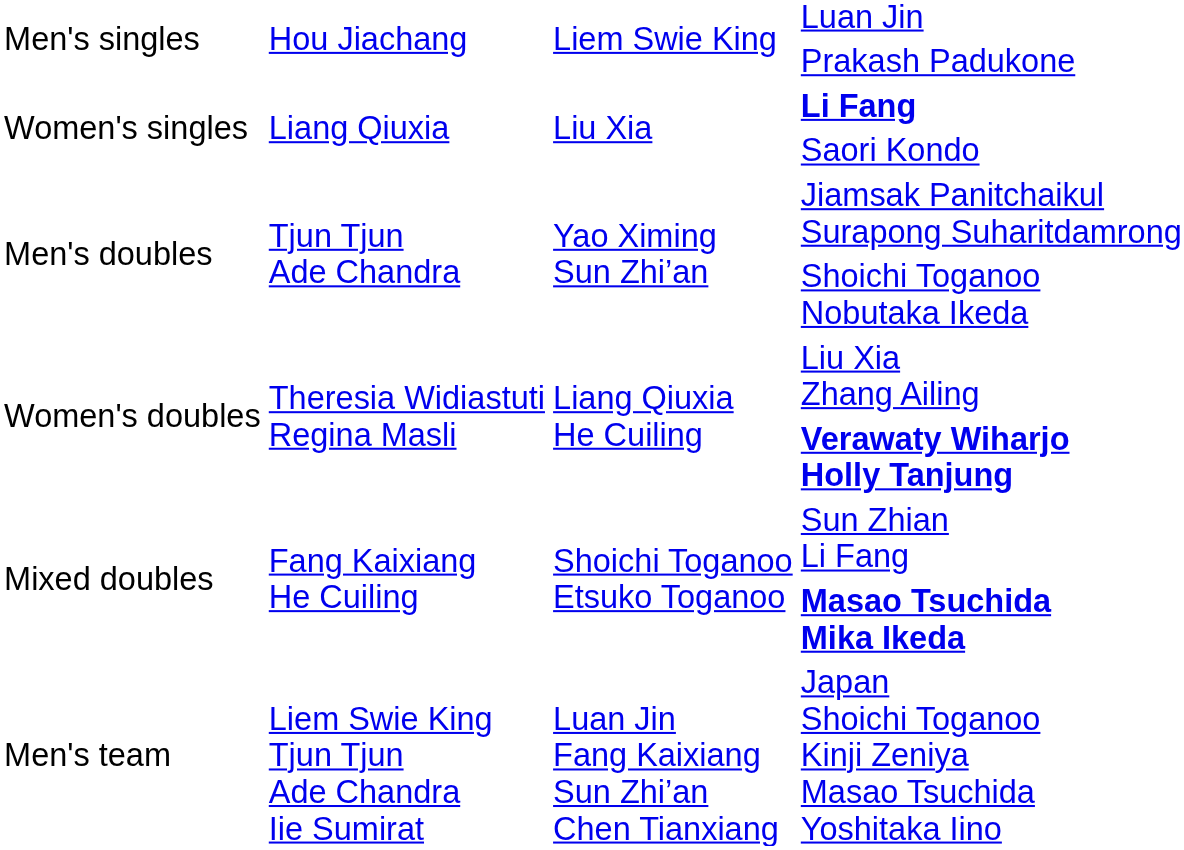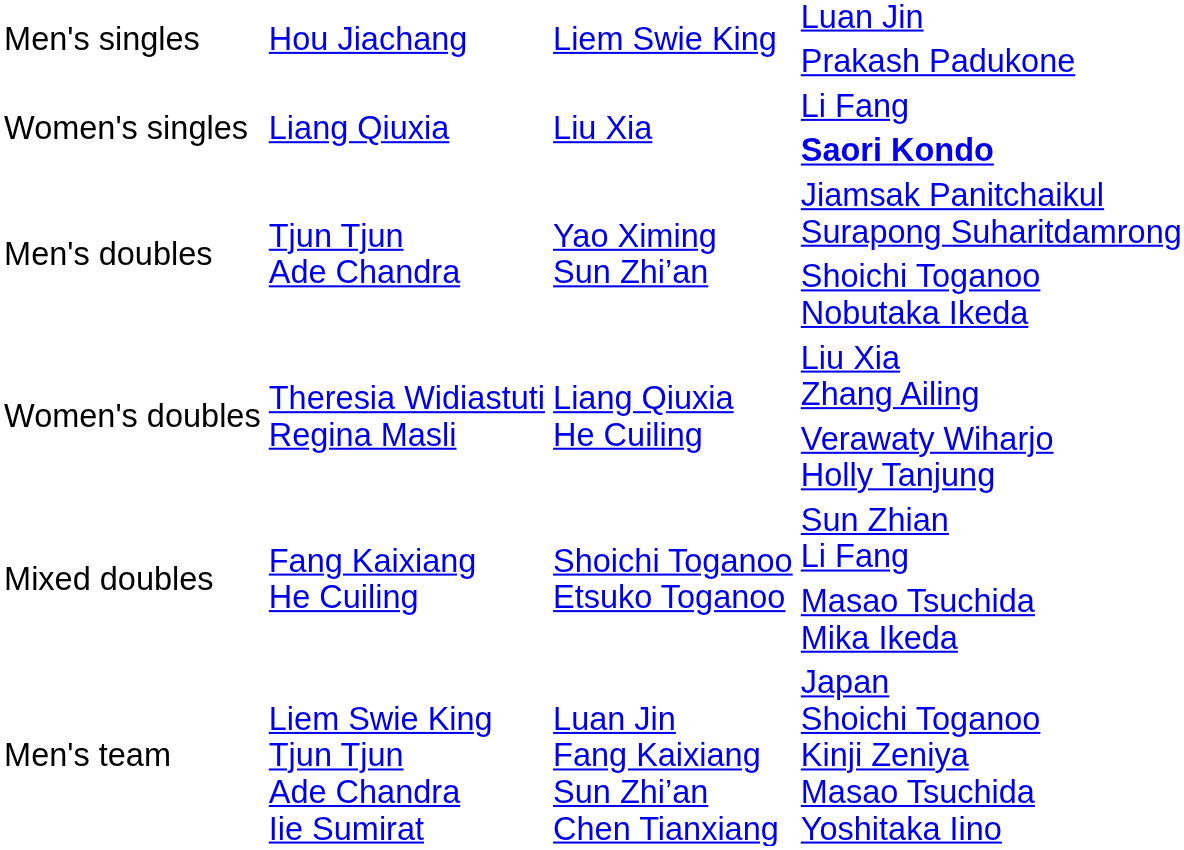(859, 106) bold -> (855, 106) normal
(890, 150) normal -> (897, 150) bold
(935, 457) bold -> (927, 457) normal
(926, 619) bold -> (918, 619) normal
